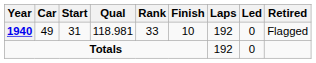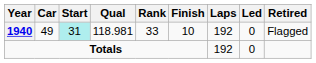(75, 31) no background -> (75, 31) paleturquoise background
